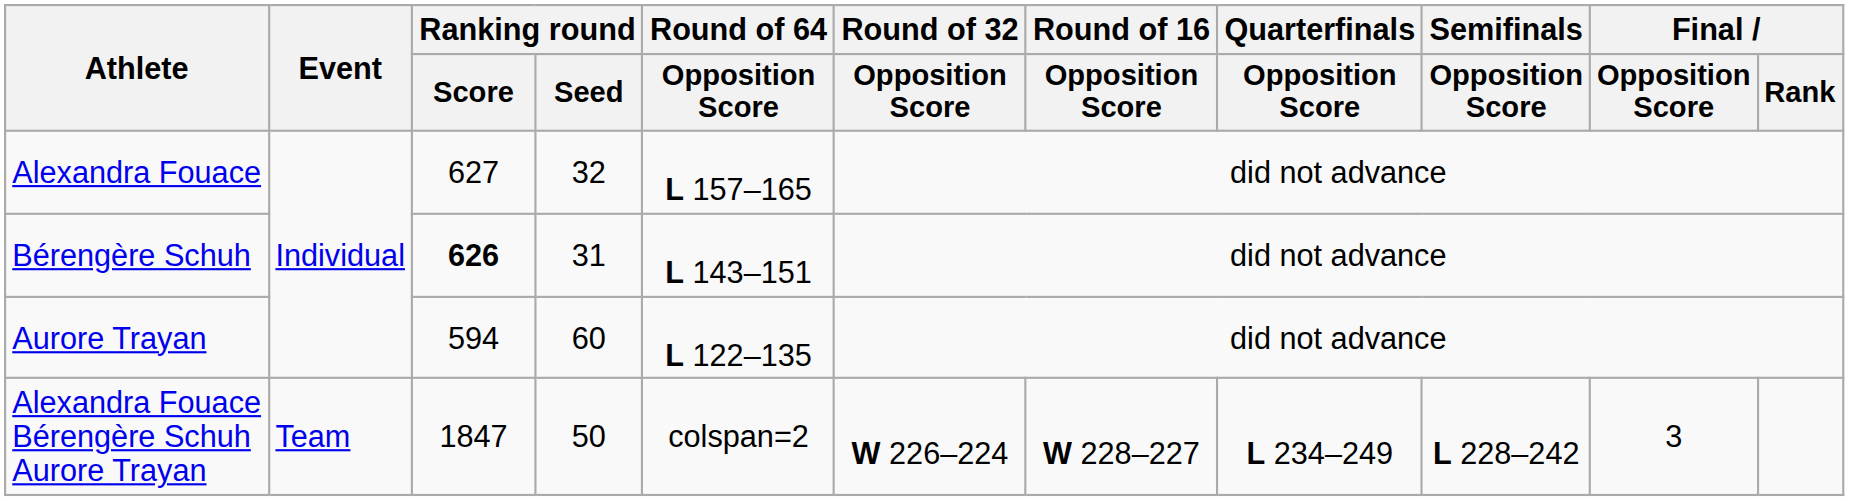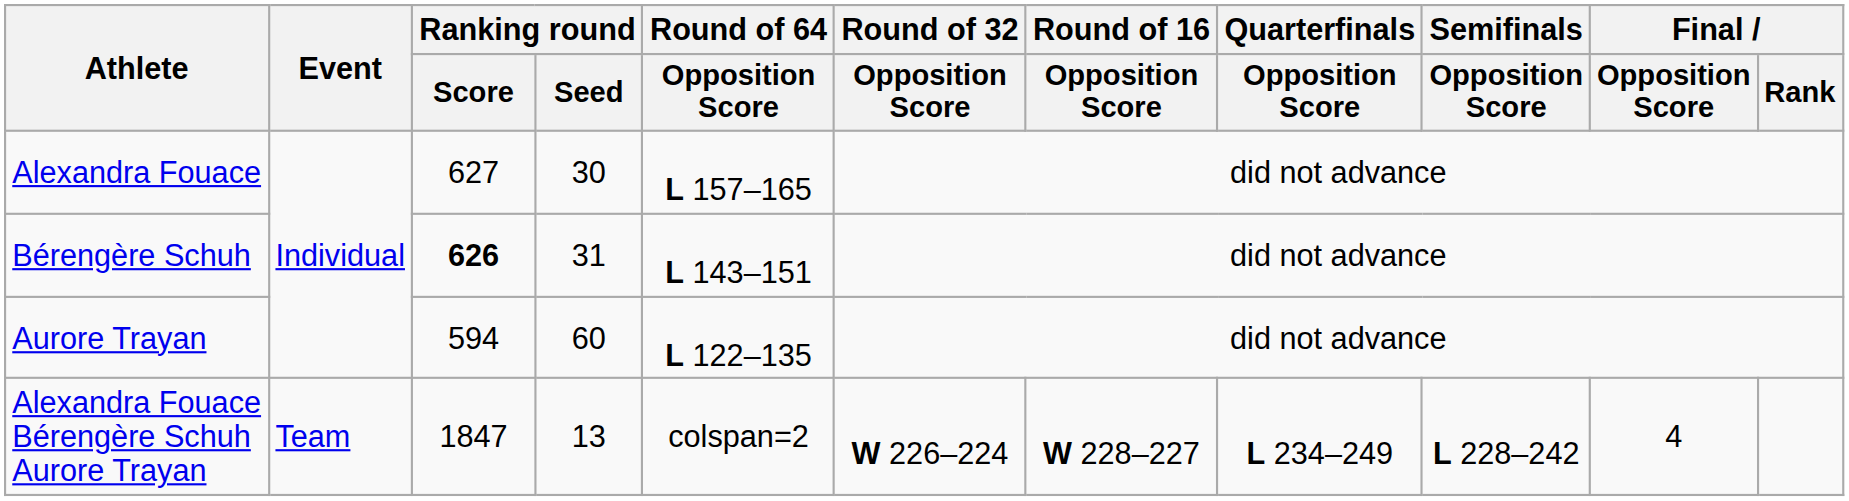(589, 173) 32 -> (589, 173) 30
(589, 438) 50 -> (589, 438) 13
(1674, 438) 3 -> (1674, 438) 4
